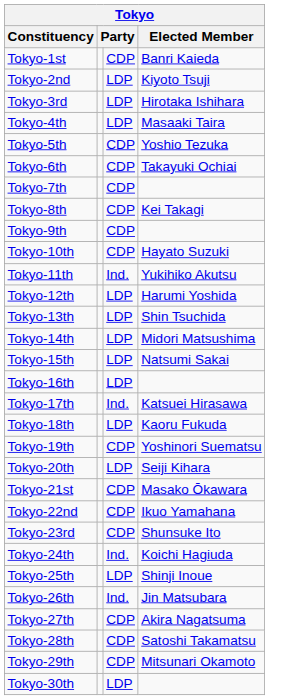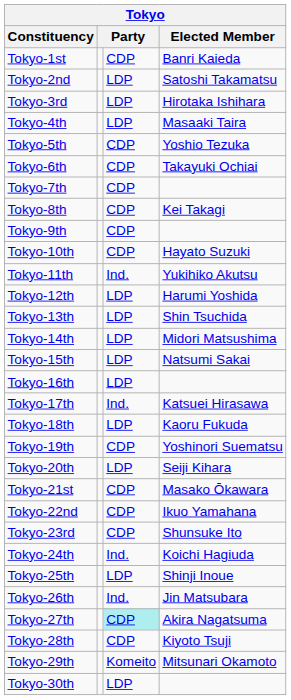(175, 79) Kiyoto Tsuji -> (220, 79) Satoshi Takamatsu
(121, 619) no background -> (121, 619) paleturquoise background
(199, 640) Satoshi Takamatsu -> (197, 640) Kiyoto Tsuji
(121, 662) CDP -> (131, 662) Komeito
